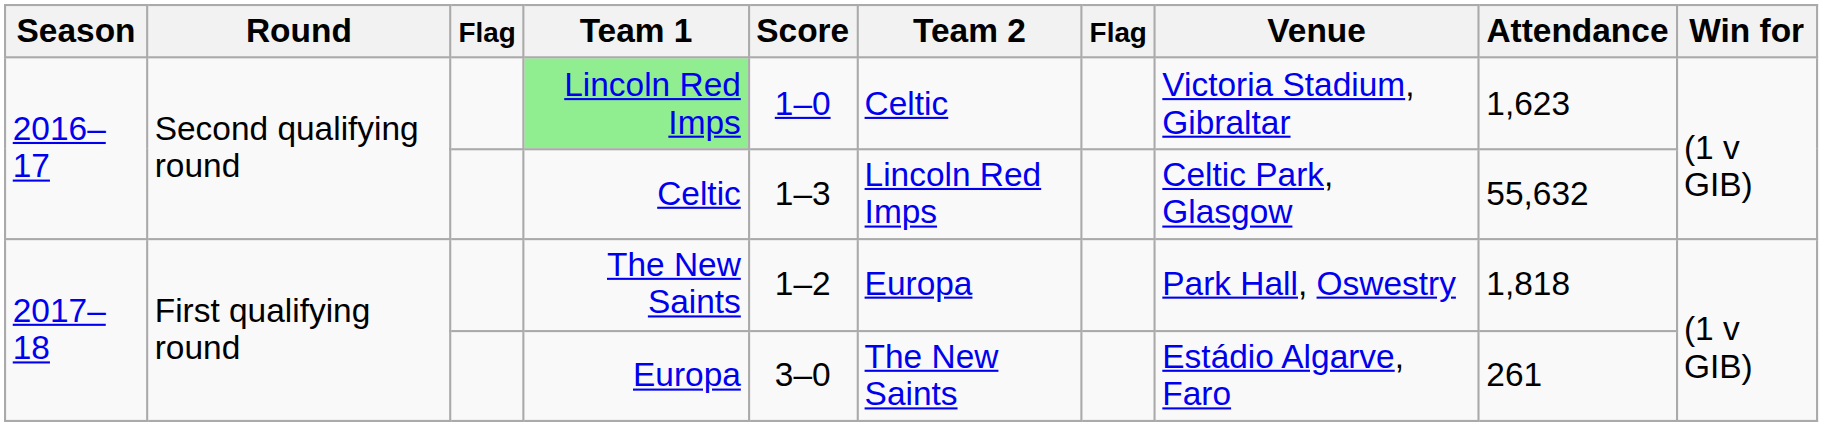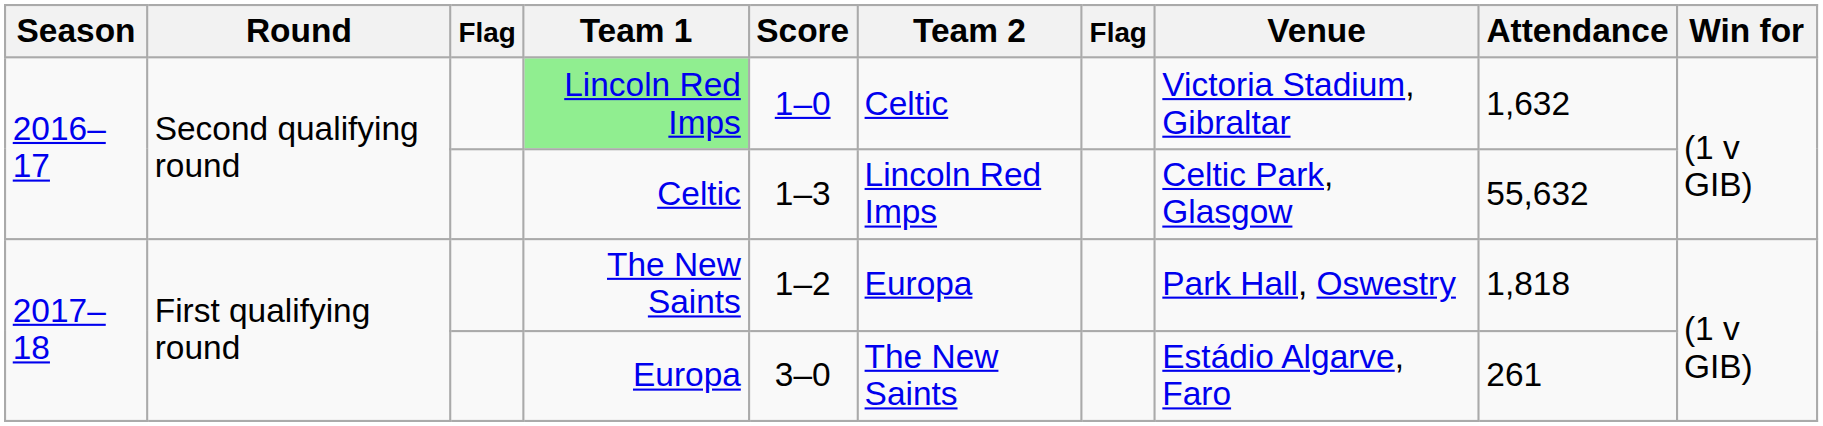(1528, 102) 1,623 -> (1528, 102) 1,632
